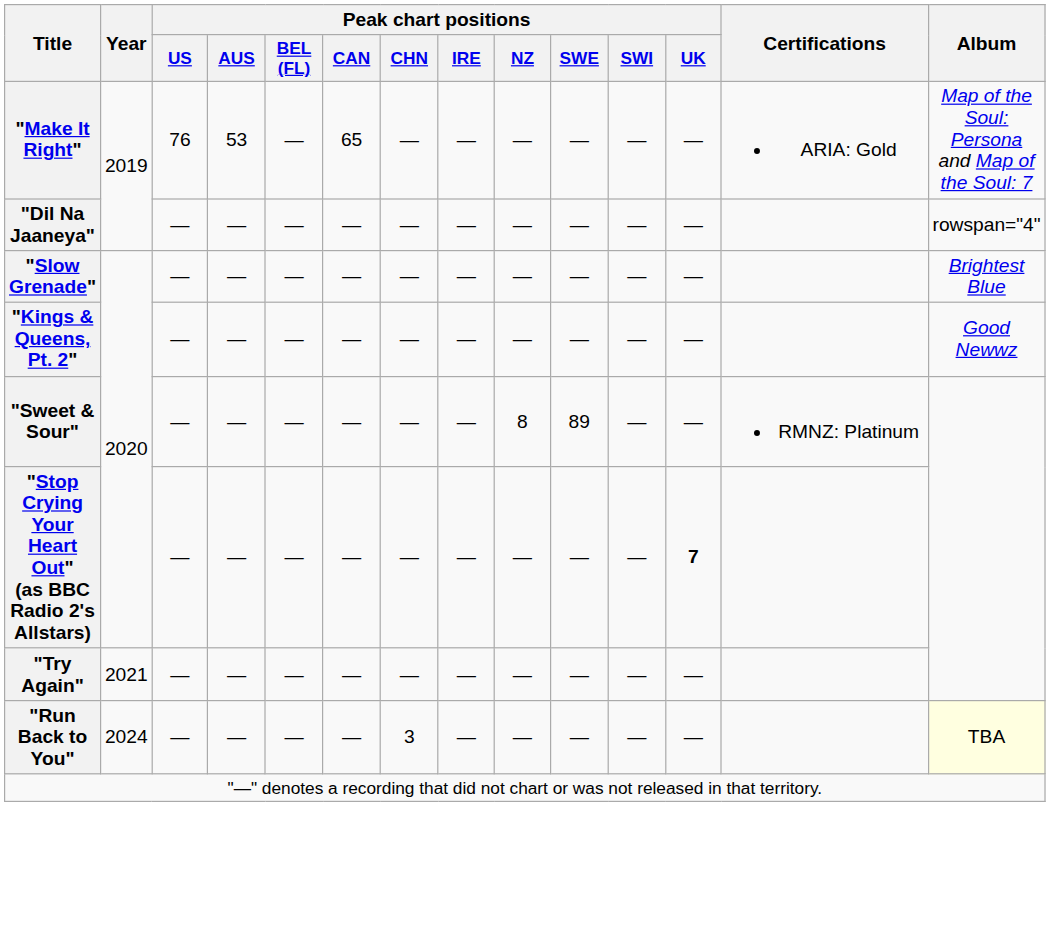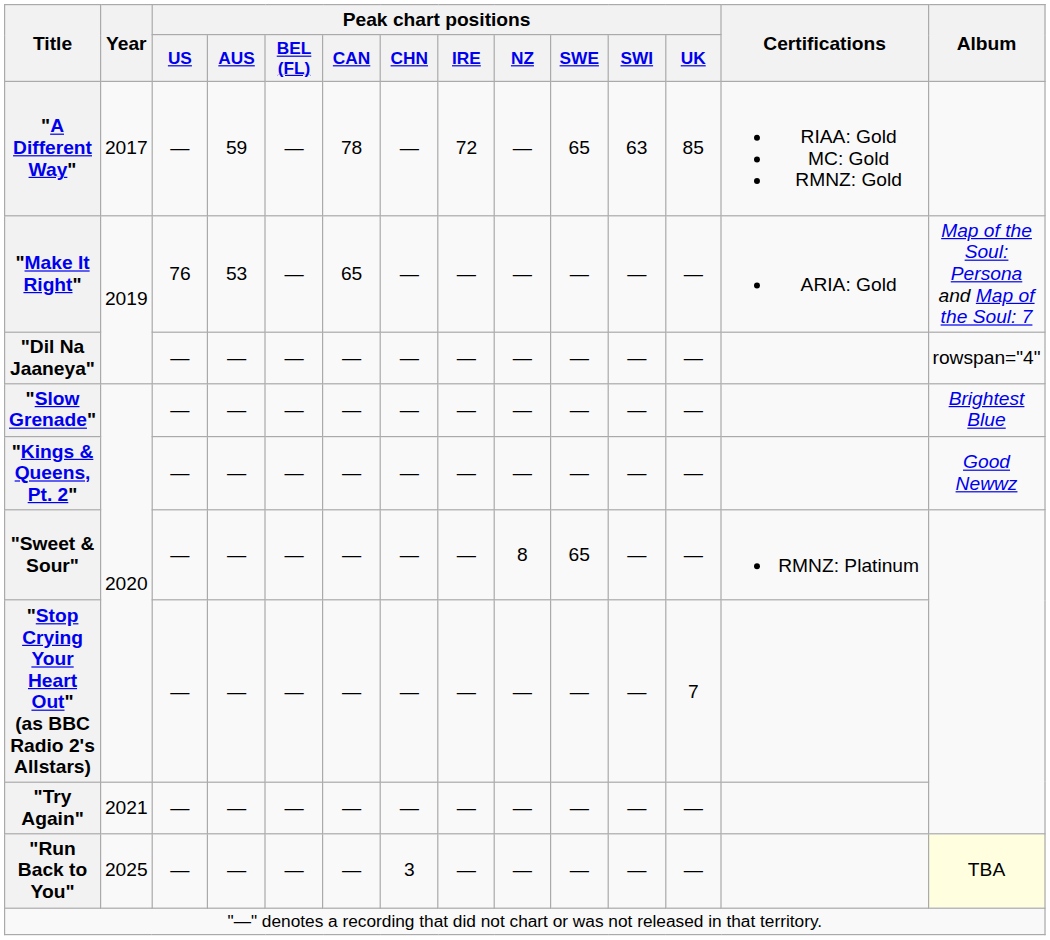+ row: (53, 148)
(579, 421) 89 -> (579, 554) 65
(693, 557) bold -> (693, 690) normal
(126, 737) 2024 -> (126, 870) 2025
